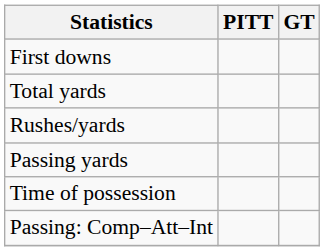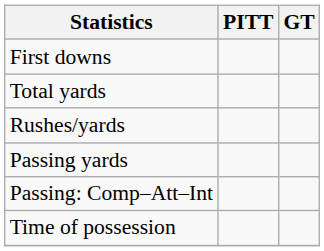rows swapped: (111, 227) <-> (93, 193)
